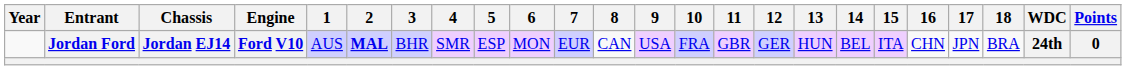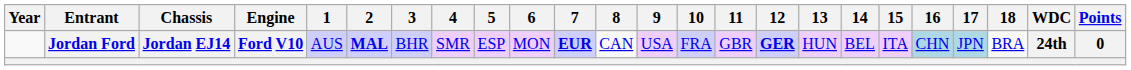(574, 43) normal -> (575, 43) bold
(774, 43) normal -> (777, 43) bold
(928, 43) no background -> (933, 43) lightblue background
(966, 43) no background -> (970, 43) lightblue background
